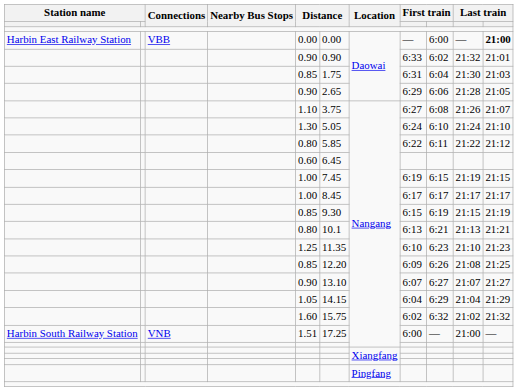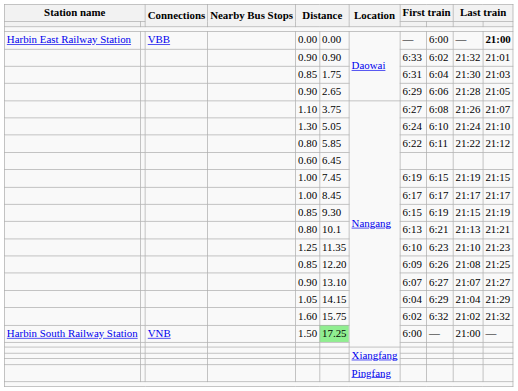(308, 333) 1.51 -> (308, 333) 1.50
(334, 333) no background -> (334, 333) lightgreen background
